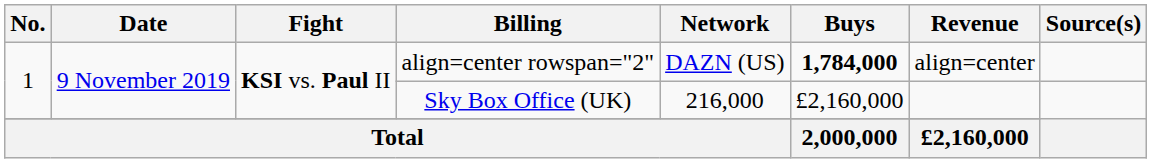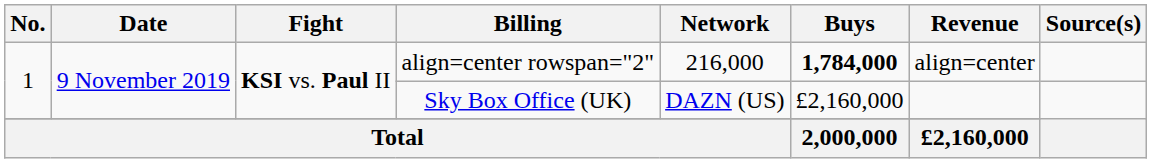(725, 61) DAZN (US) -> (725, 61) 216,000
(725, 99) 216,000 -> (725, 99) DAZN (US)
